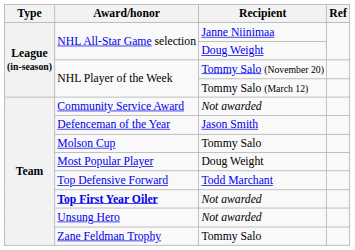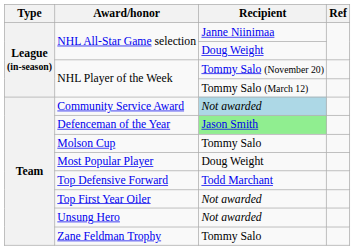(232, 106) no background -> (232, 106) lightblue background
(230, 124) no background -> (230, 124) lightgreen background
(108, 198) bold -> (104, 198) normal
